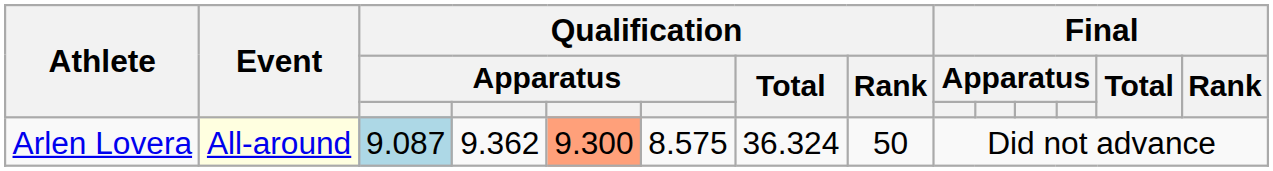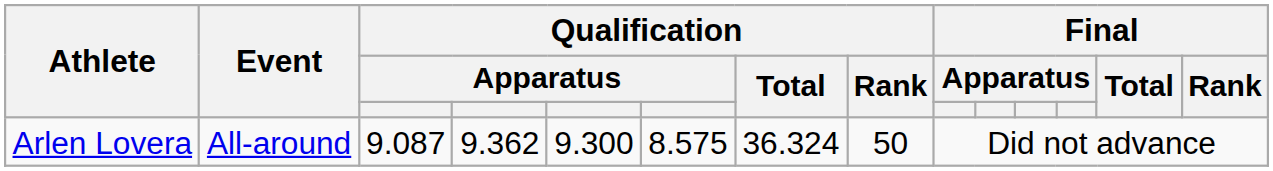(279, 142) lightyellow background -> (279, 142) no background
(406, 142) lightblue background -> (406, 142) no background
(594, 142) lightsalmon background -> (594, 142) no background
